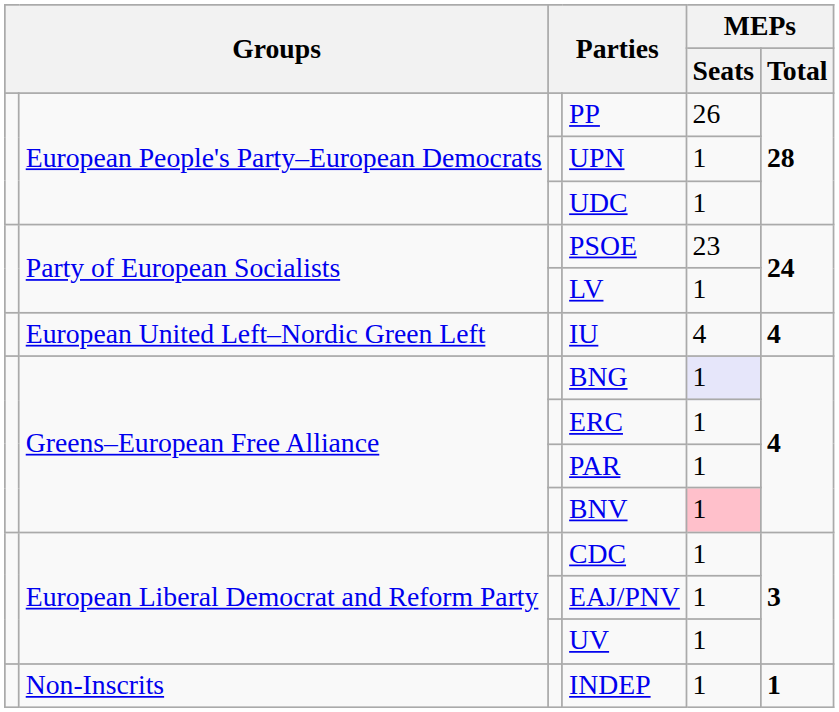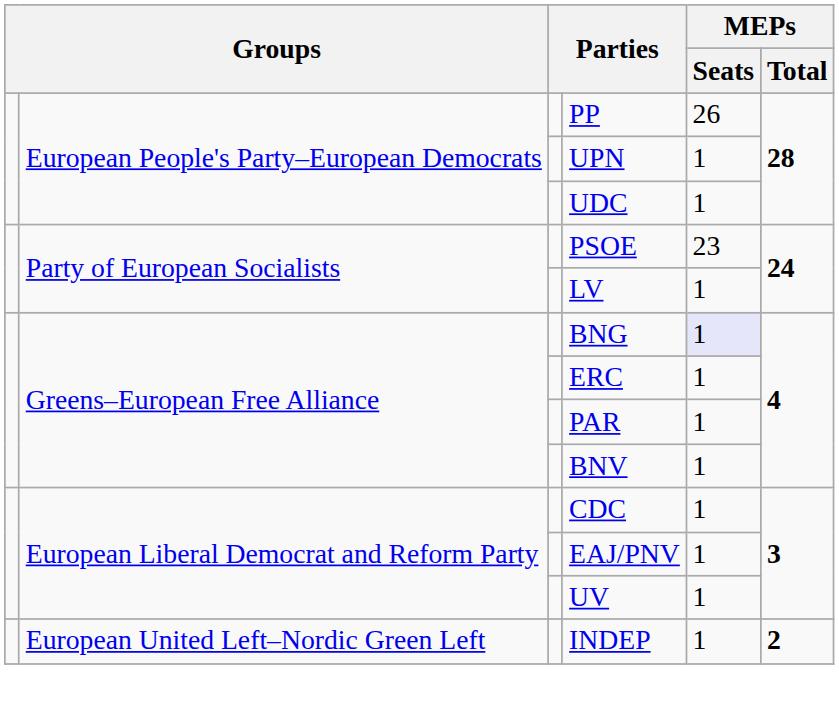- row: (584, 333)
(700, 509) pink background -> (700, 465) no background
(95, 684) Non-Inscrits -> (256, 641) European United Left–Nordic Green Left
(774, 684) 1 -> (774, 641) 2
